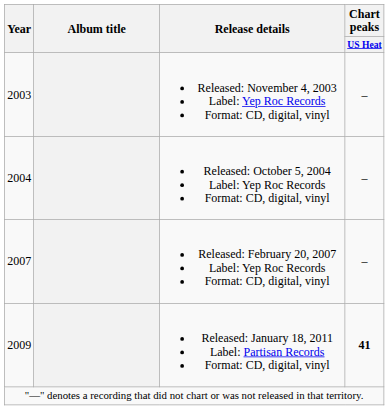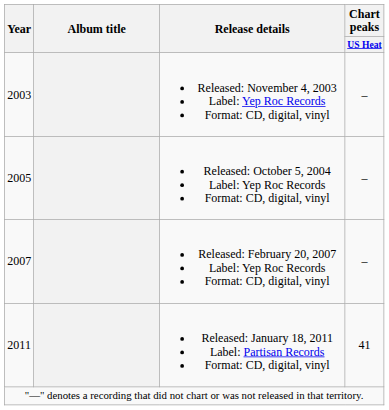(19, 178) 2004 -> (19, 178) 2005
(19, 345) 2009 -> (19, 345) 2011
(364, 345) bold -> (364, 345) normal
